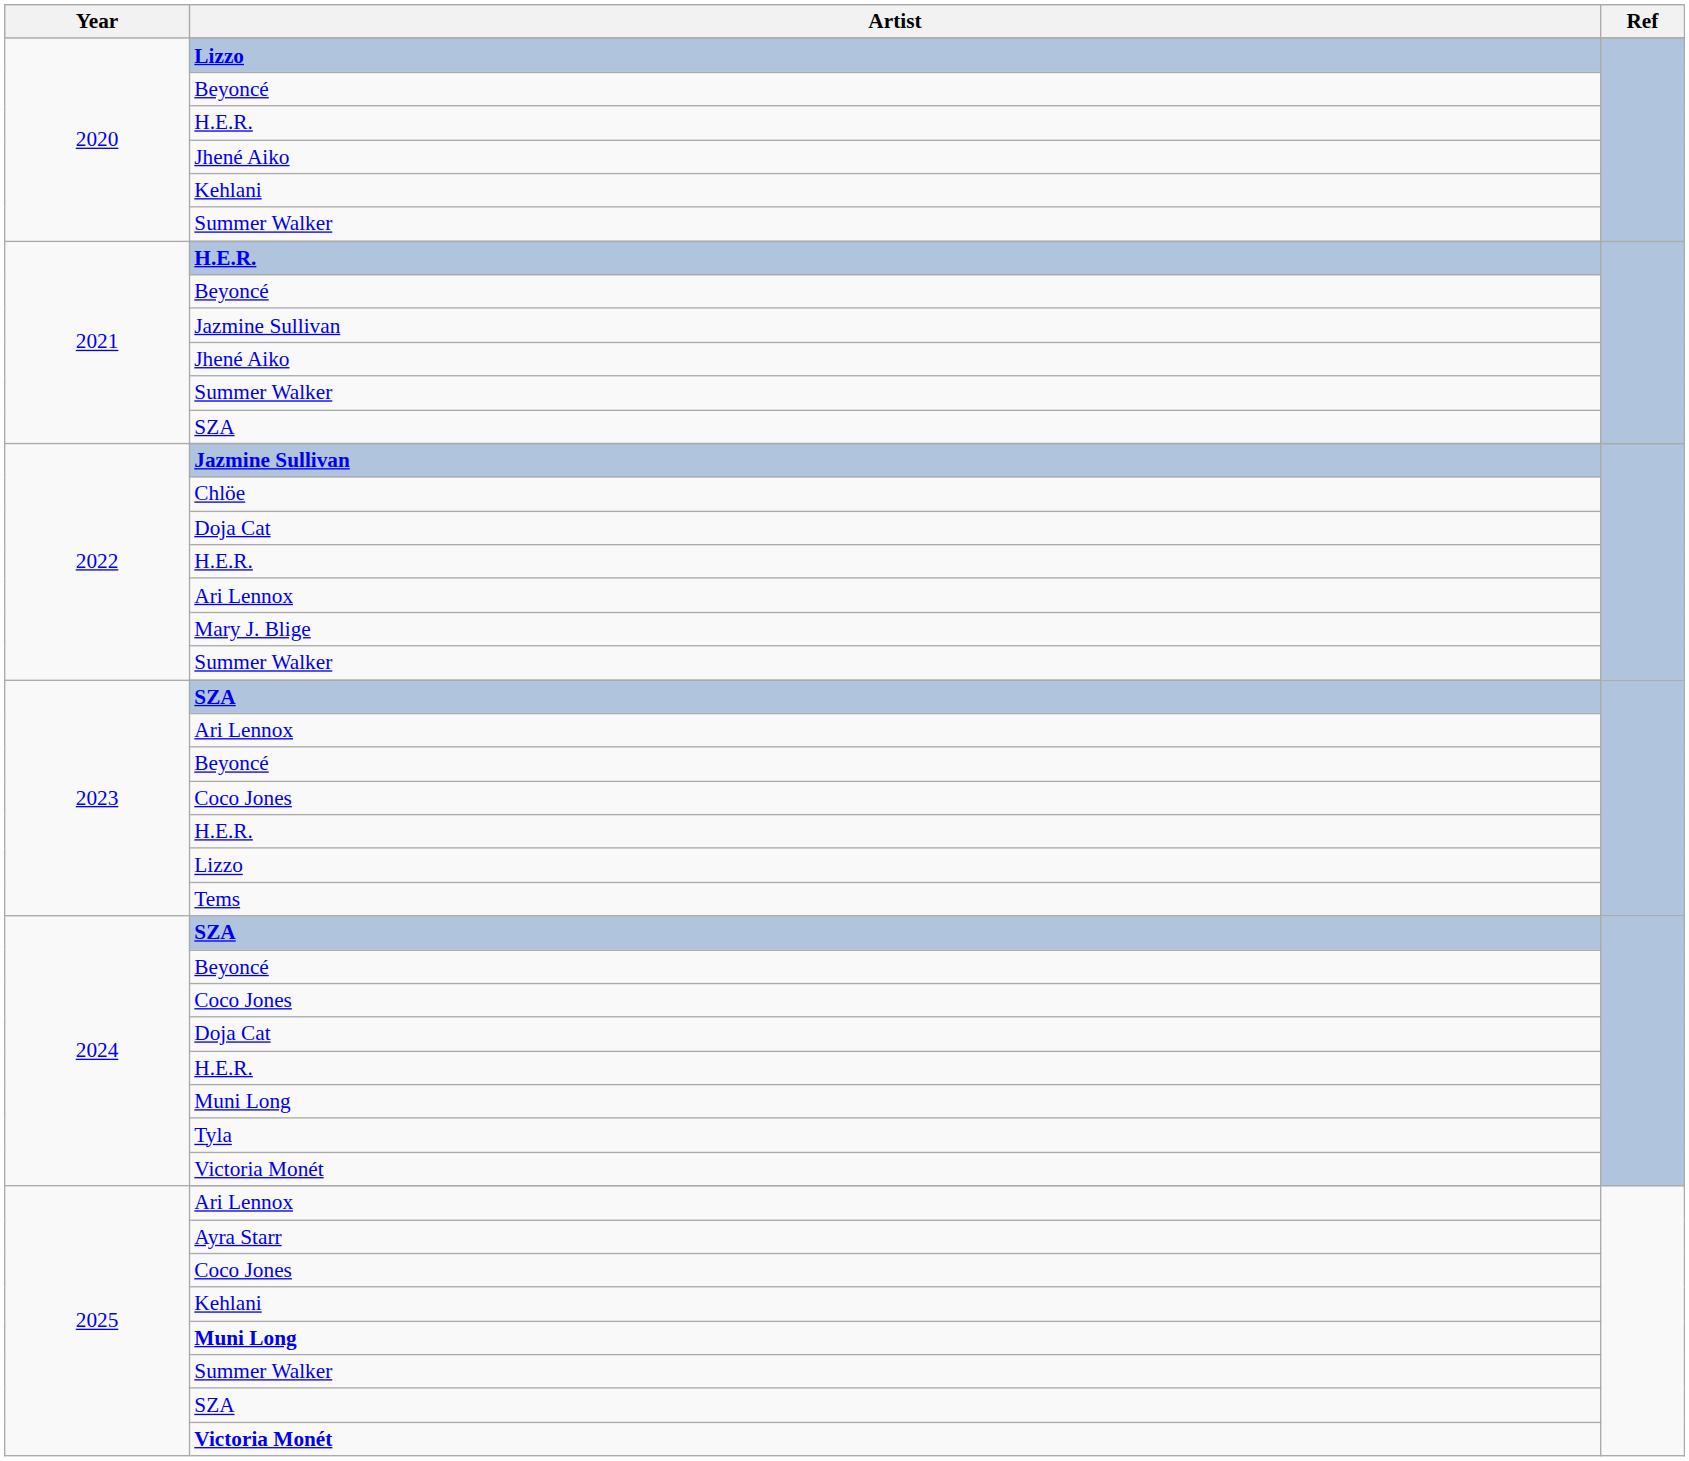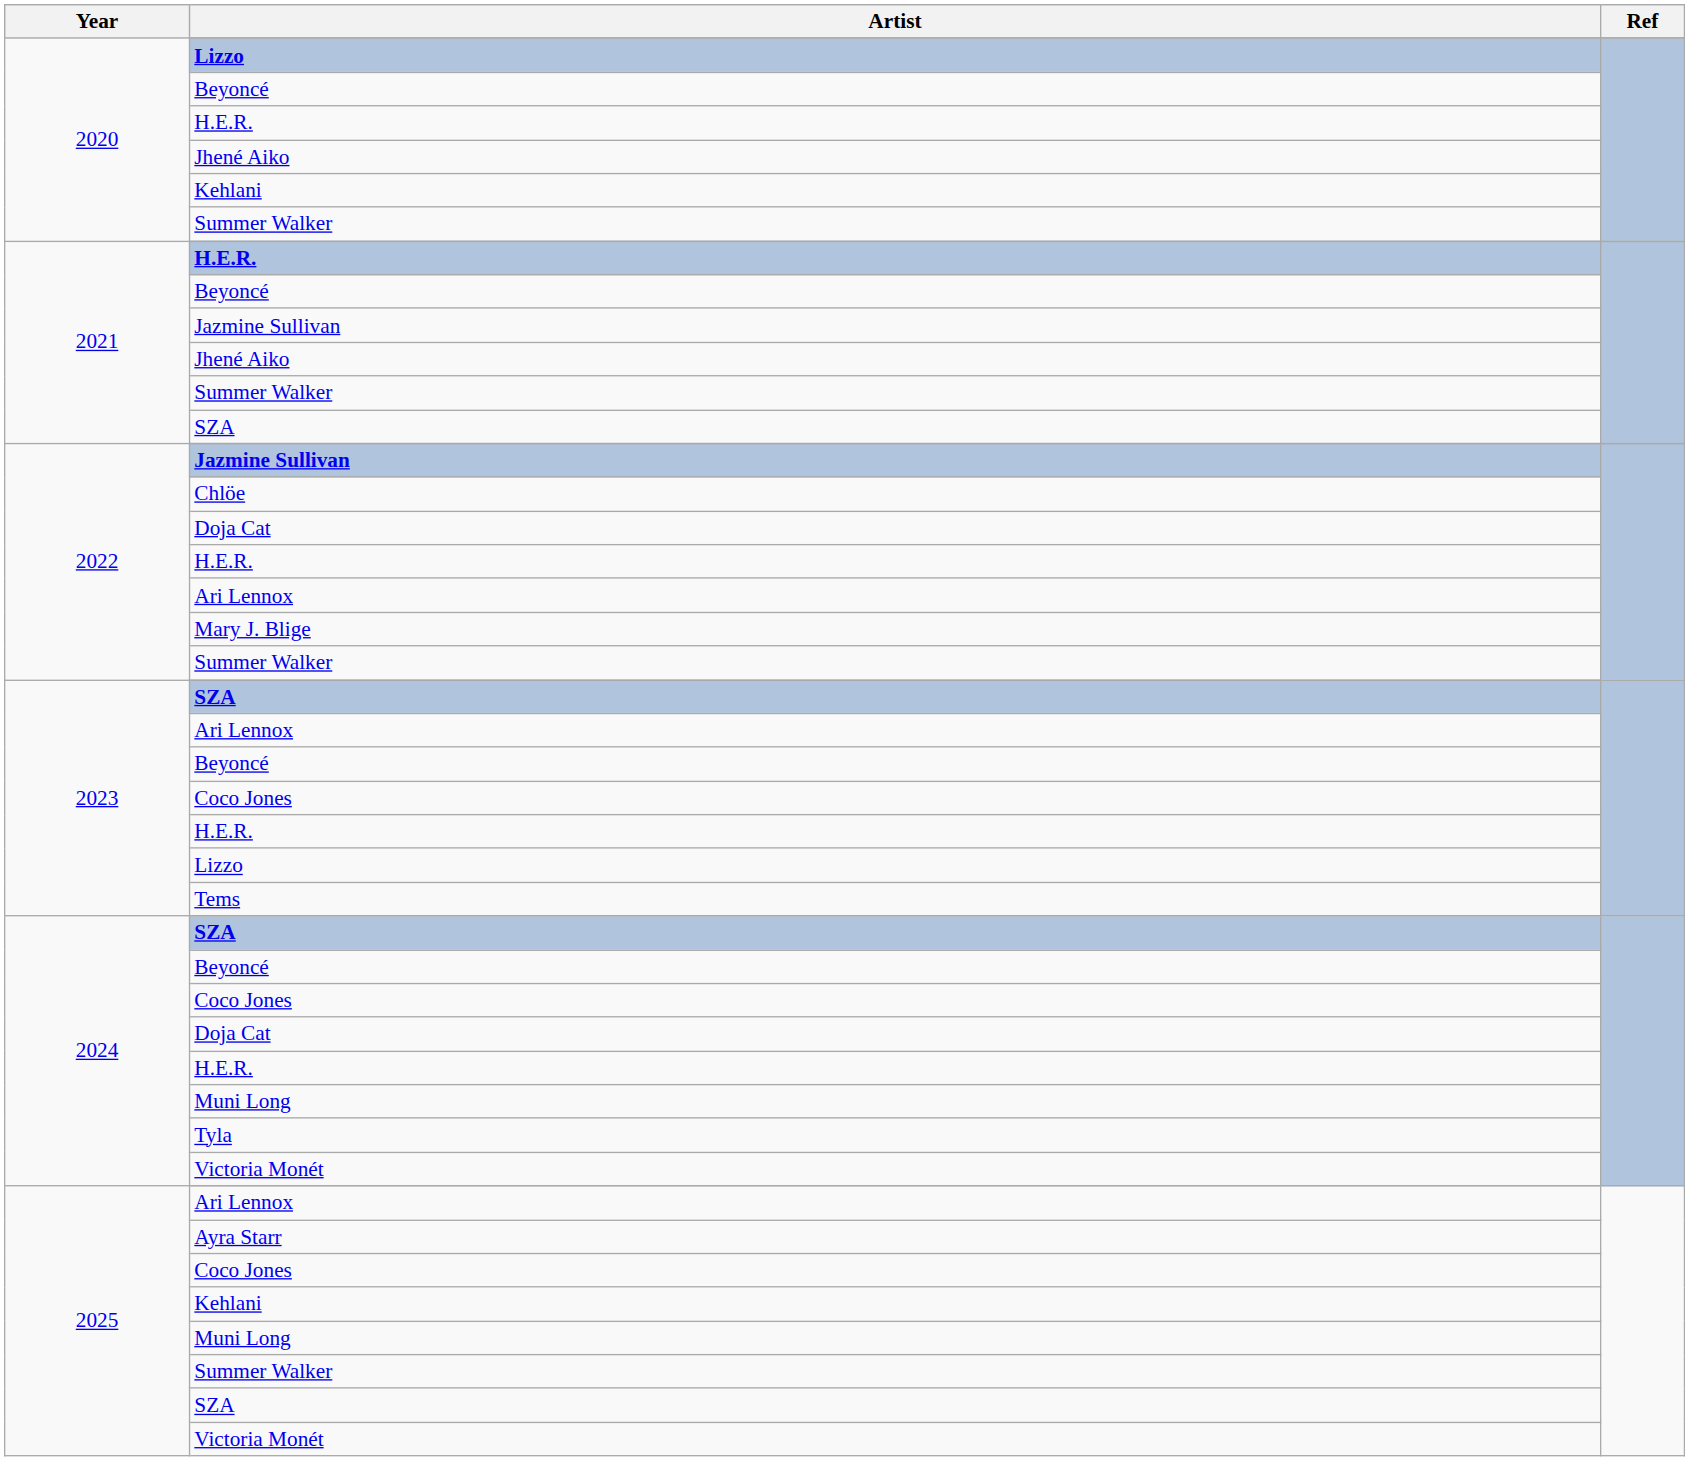(245, 1337) bold -> (243, 1337) normal
(263, 1438) bold -> (259, 1438) normal
